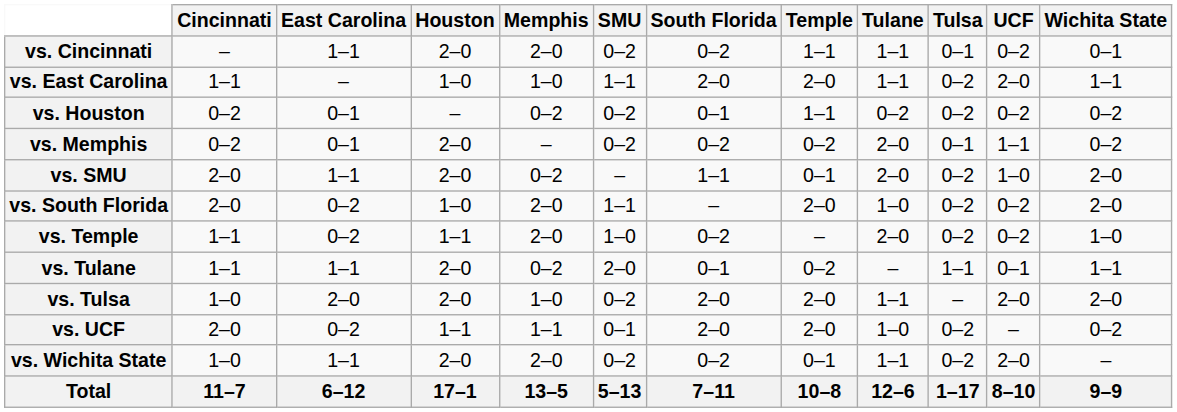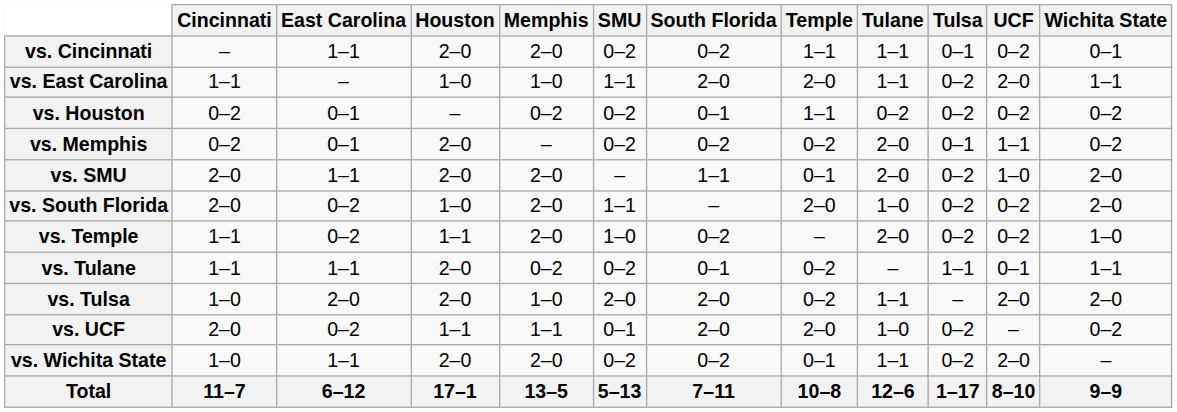(546, 175) 0–2 -> (546, 175) 2–0
(620, 268) 2–0 -> (620, 268) 0–2
(620, 299) 0–2 -> (620, 299) 2–0
(819, 299) 2–0 -> (819, 299) 0–2
